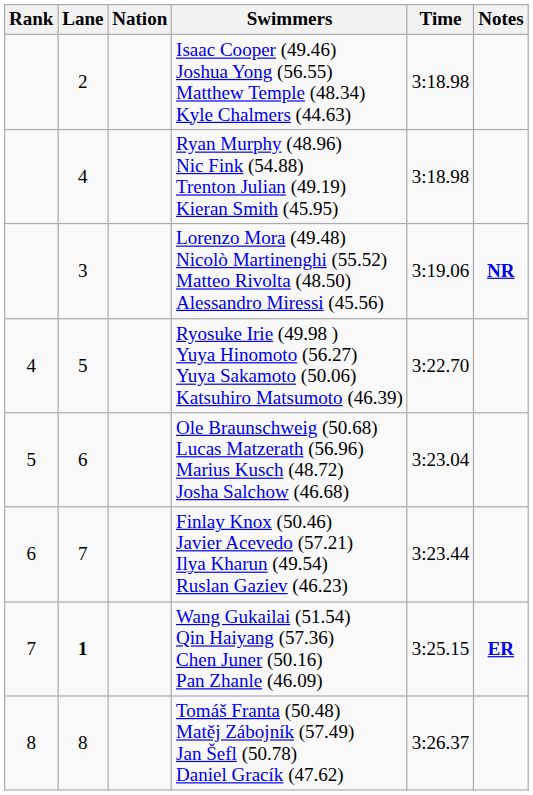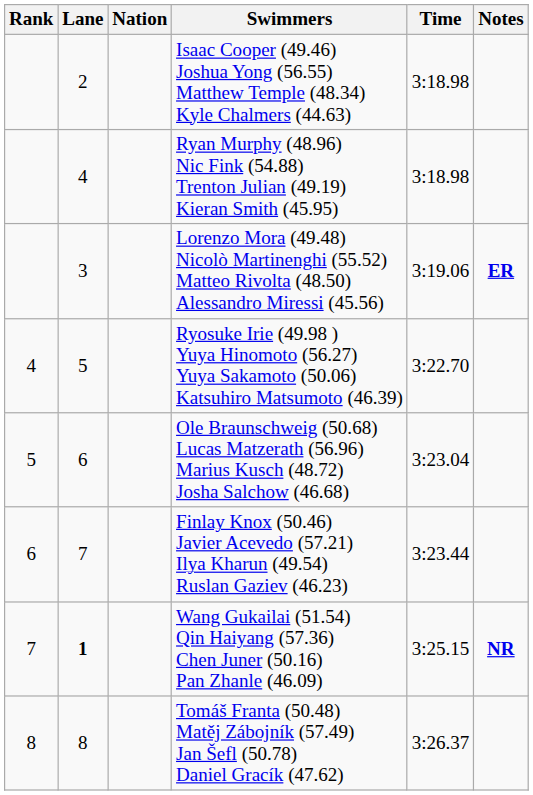(501, 270) NR -> (501, 270) ER
(501, 648) ER -> (501, 648) NR
